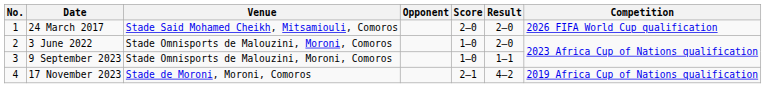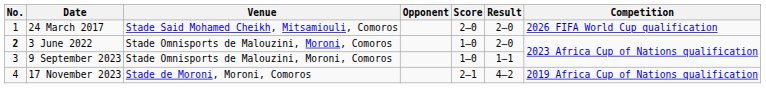(15, 44) normal -> (15, 44) bold
